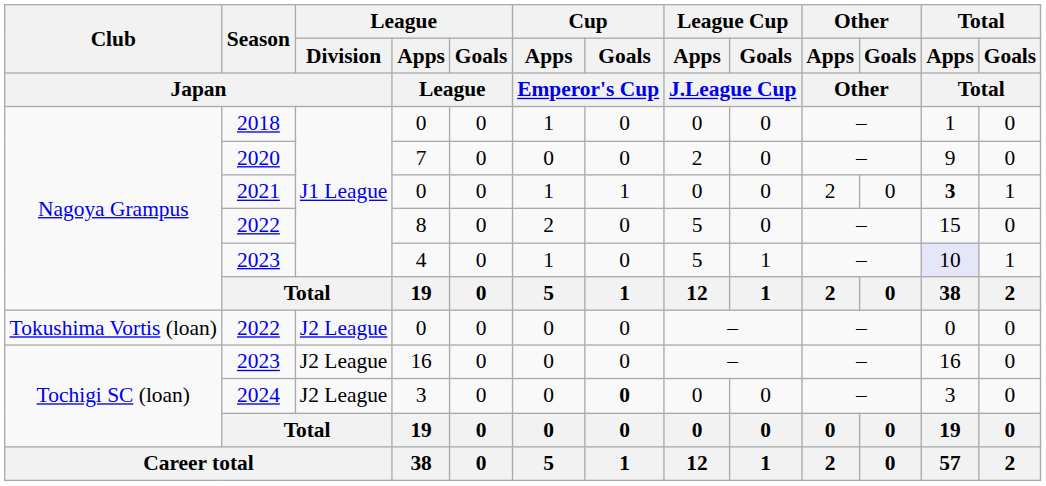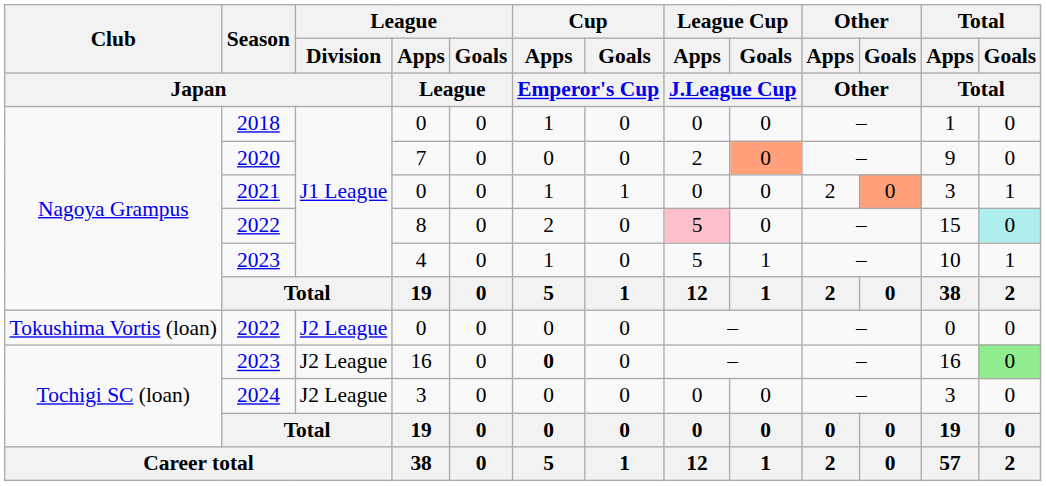(766, 157) no background -> (766, 157) lightsalmon background
(890, 191) no background -> (890, 191) lightsalmon background
(950, 191) bold -> (950, 191) normal
(697, 225) no background -> (697, 225) pink background
(1010, 225) no background -> (1010, 225) paleturquoise background
(950, 259) lavender background -> (950, 259) no background
(549, 361) normal -> (549, 361) bold
(1010, 361) no background -> (1010, 361) lightgreen background
(625, 395) bold -> (625, 395) normal
